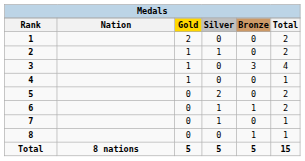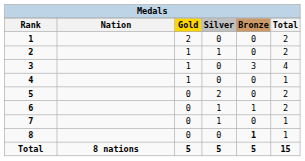(253, 135) normal -> (253, 135) bold
